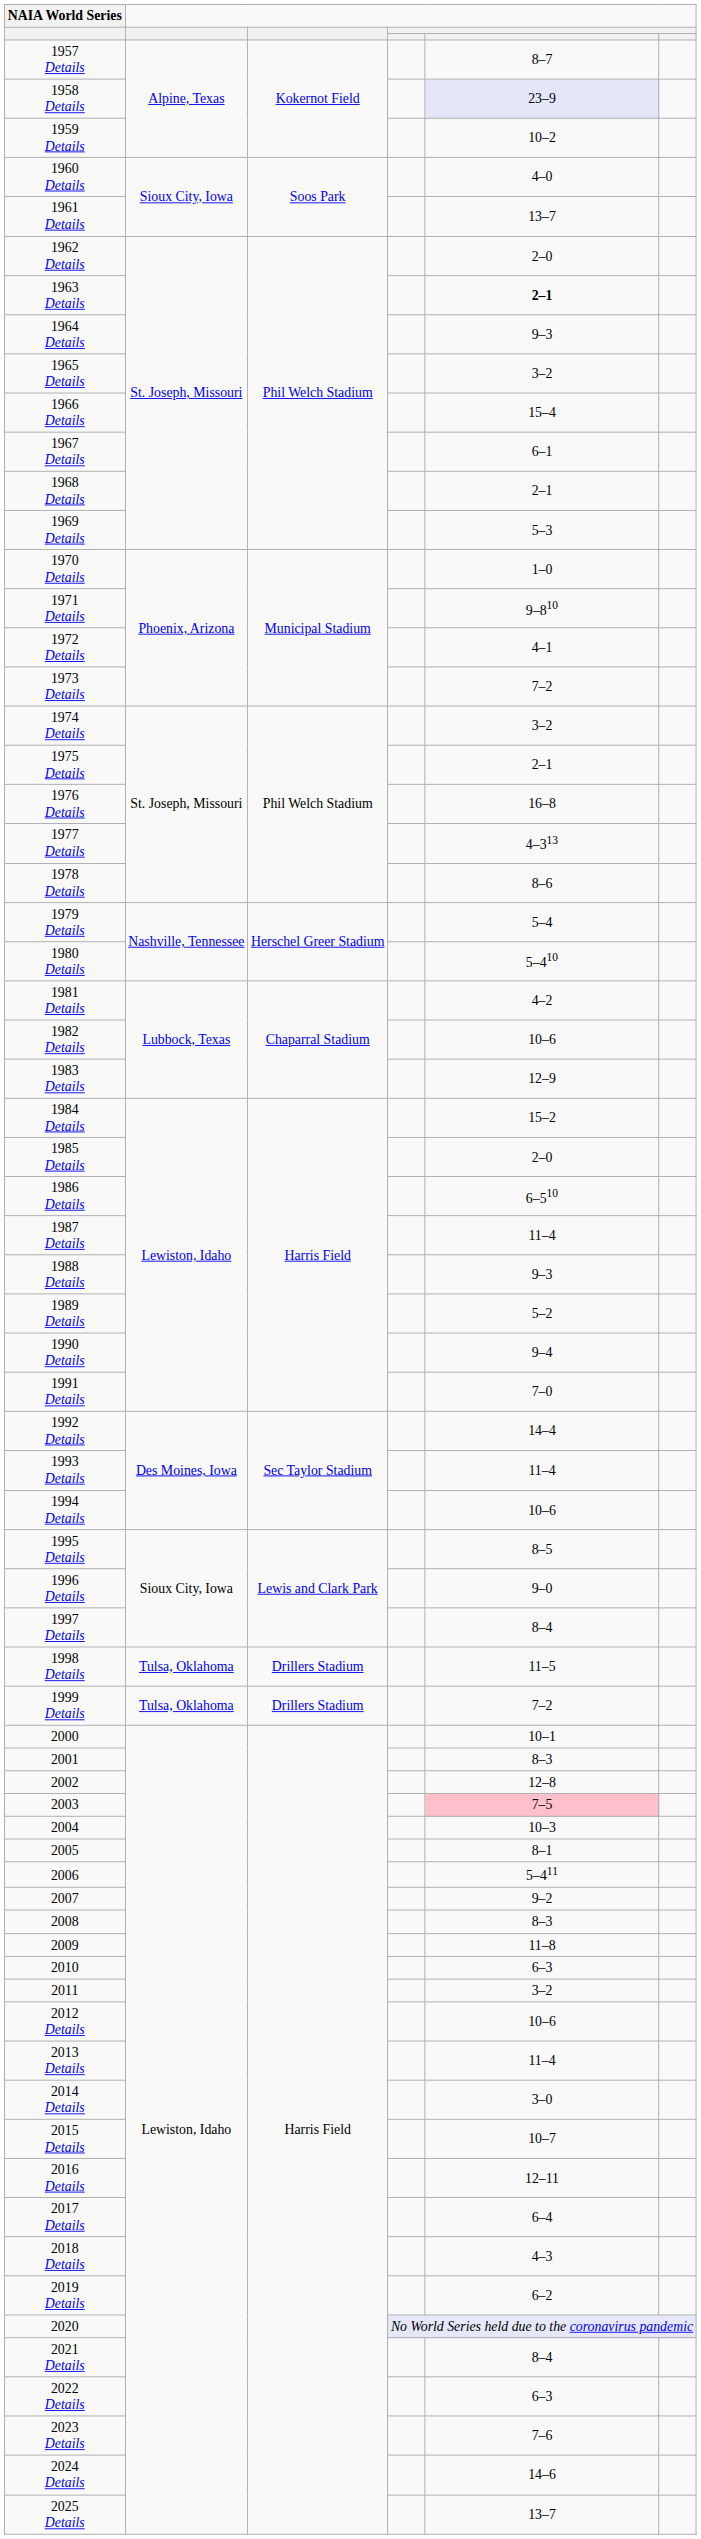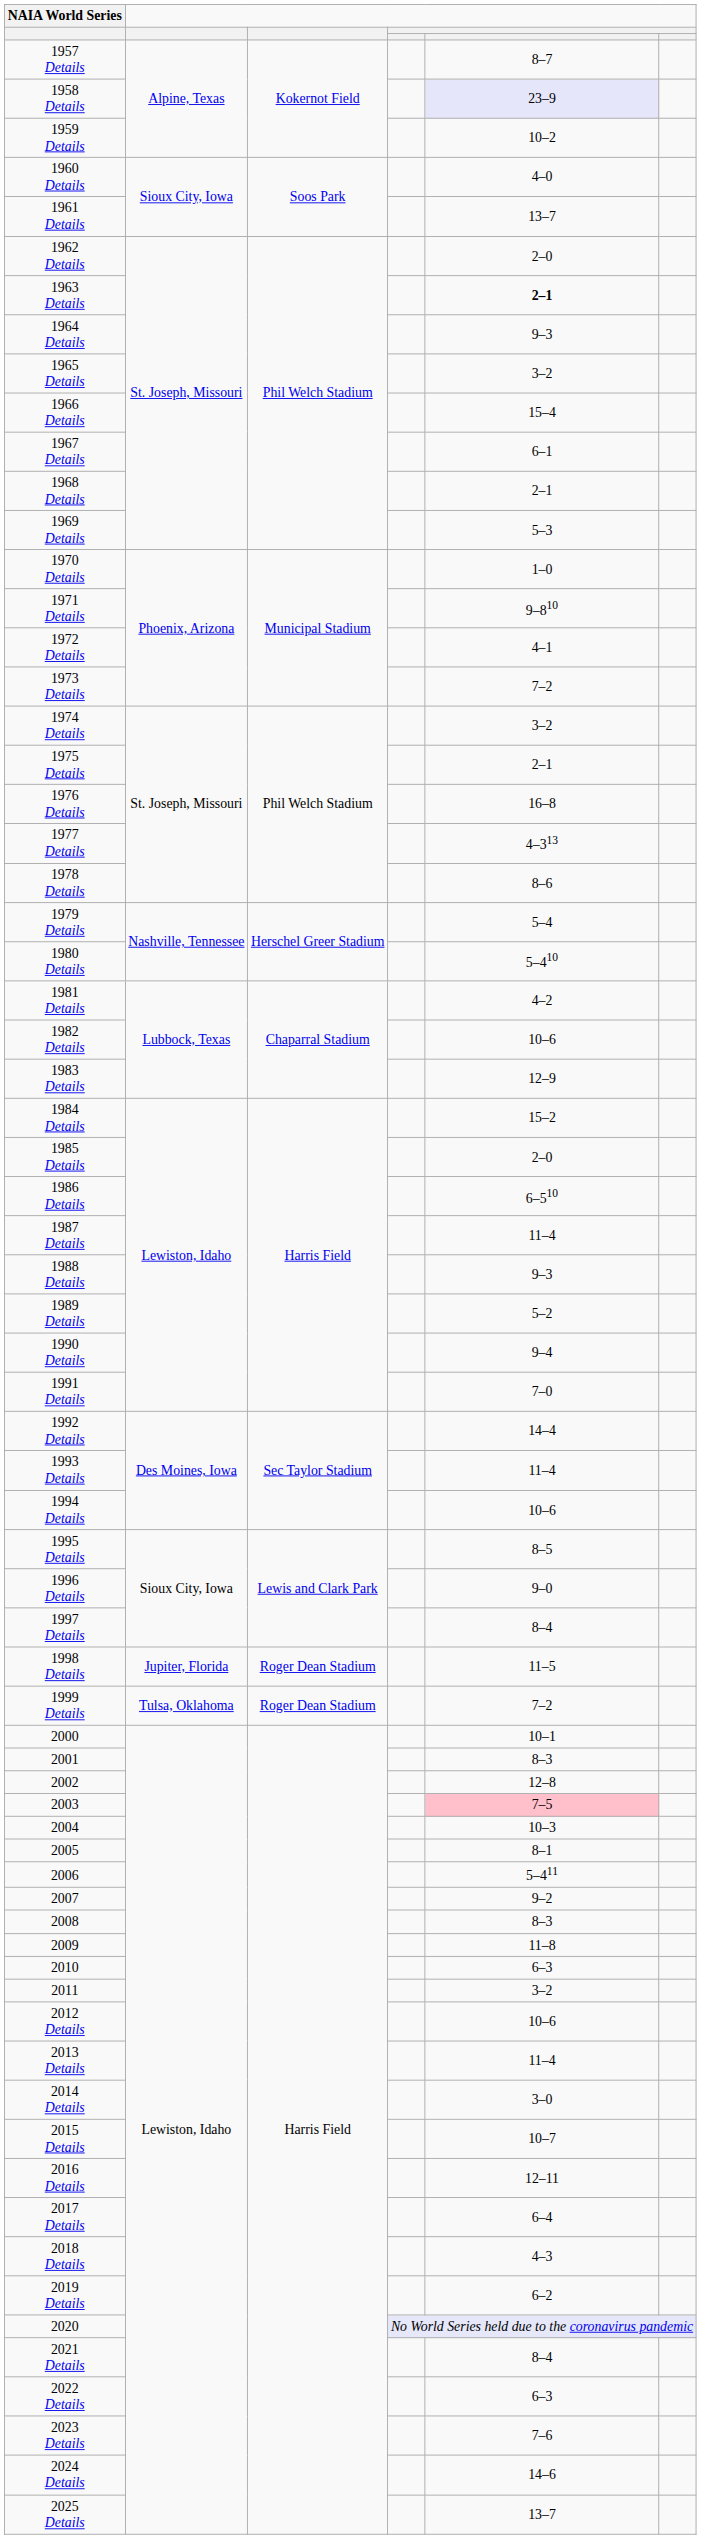(186, 1666) Tulsa, Oklahoma -> (186, 1666) Jupiter, Florida
(318, 1666) Drillers Stadium -> (318, 1666) Roger Dean Stadium
(318, 1705) Drillers Stadium -> (318, 1705) Roger Dean Stadium
